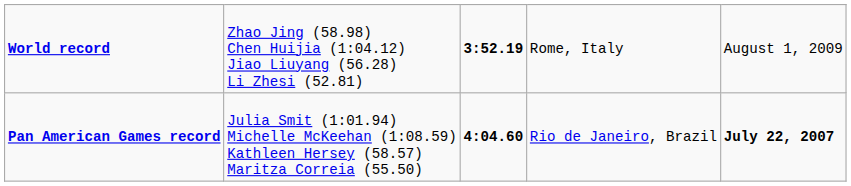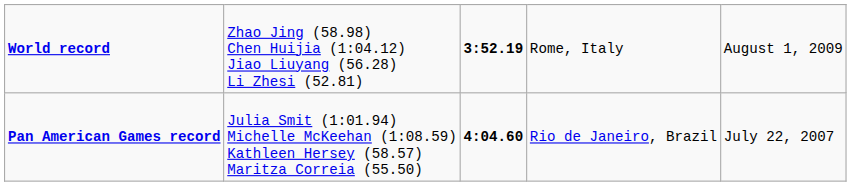(779, 137) bold -> (779, 137) normal
